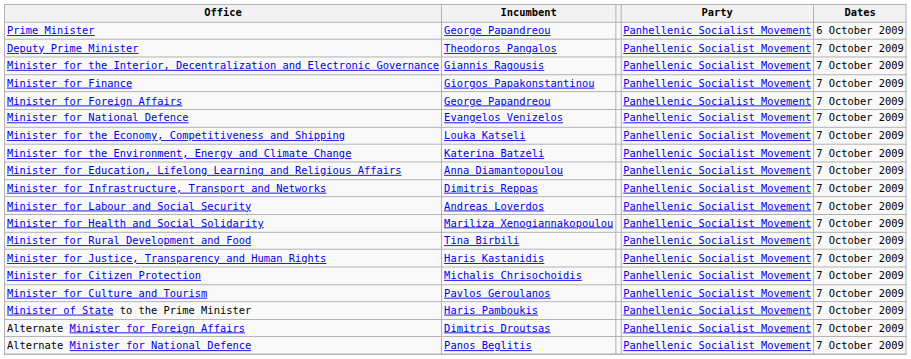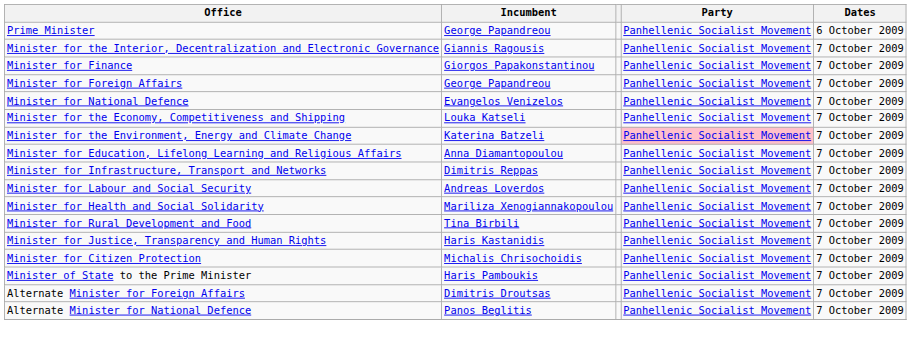- row: (73, 48)
(717, 153) no background -> (717, 135) pink background
- row: (107, 293)
